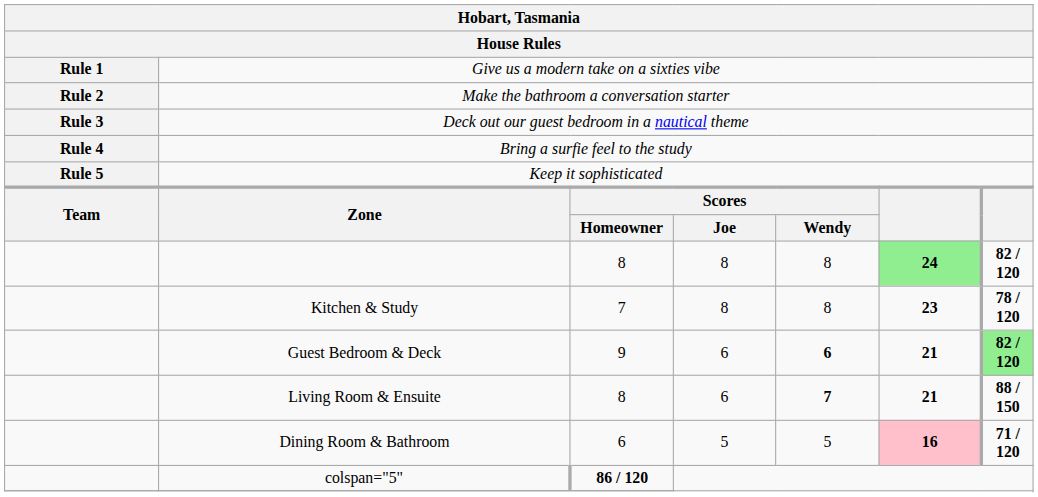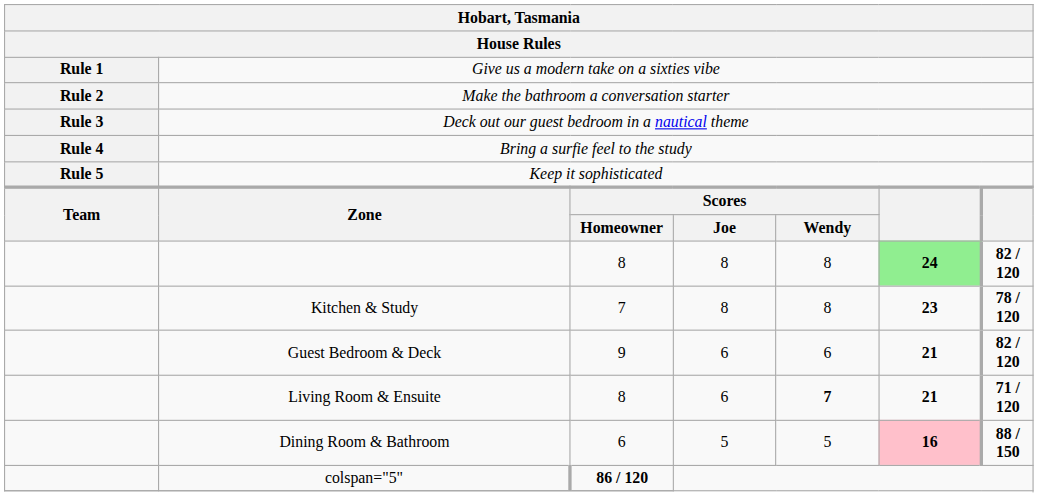(827, 353) bold -> (827, 353) normal
(1008, 353) lightgreen background -> (1008, 353) no background
(1008, 398) 88 / 150 -> (1008, 398) 71 / 120
(1008, 442) 71 / 120 -> (1008, 442) 88 / 150
